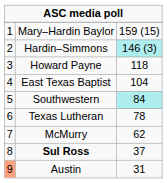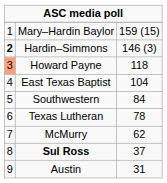(10, 48) normal -> (10, 48) bold
(139, 48) paleturquoise background -> (139, 48) no background
(10, 65) no background -> (10, 65) lightsalmon background
(139, 100) paleturquoise background -> (139, 100) no background
(10, 169) lightsalmon background -> (10, 169) no background
